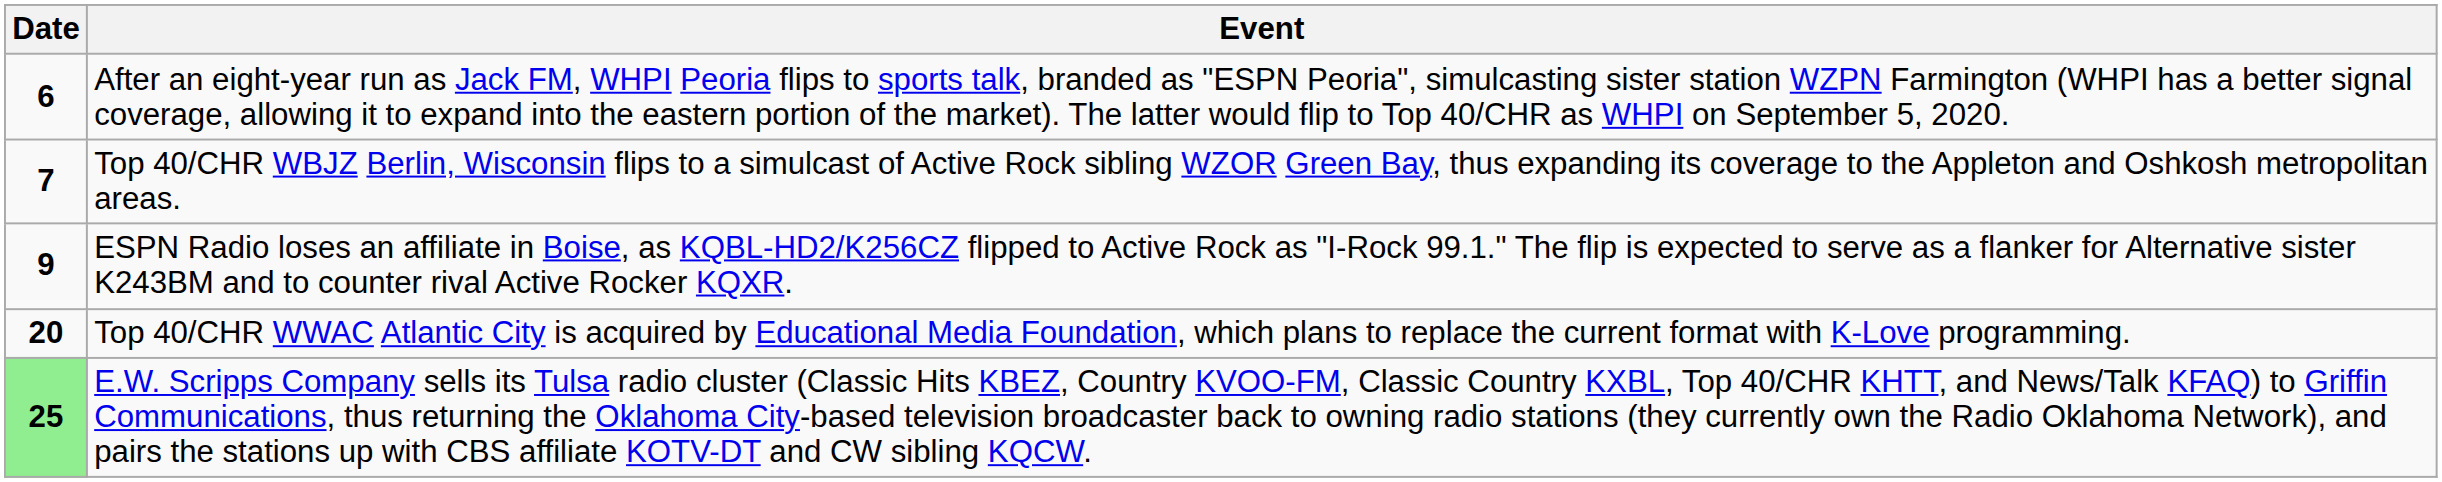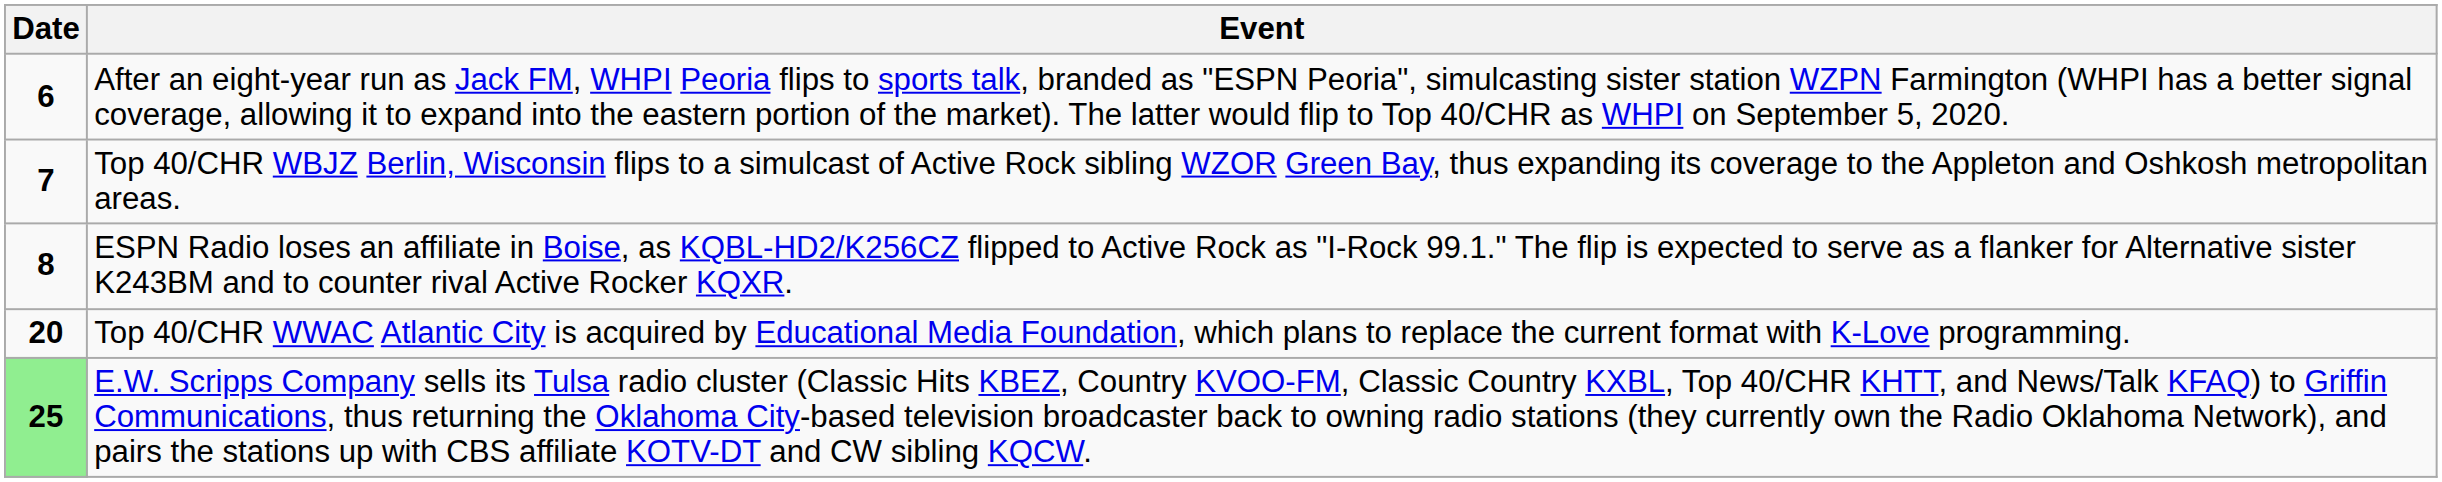(46, 265) 9 -> (46, 265) 8
